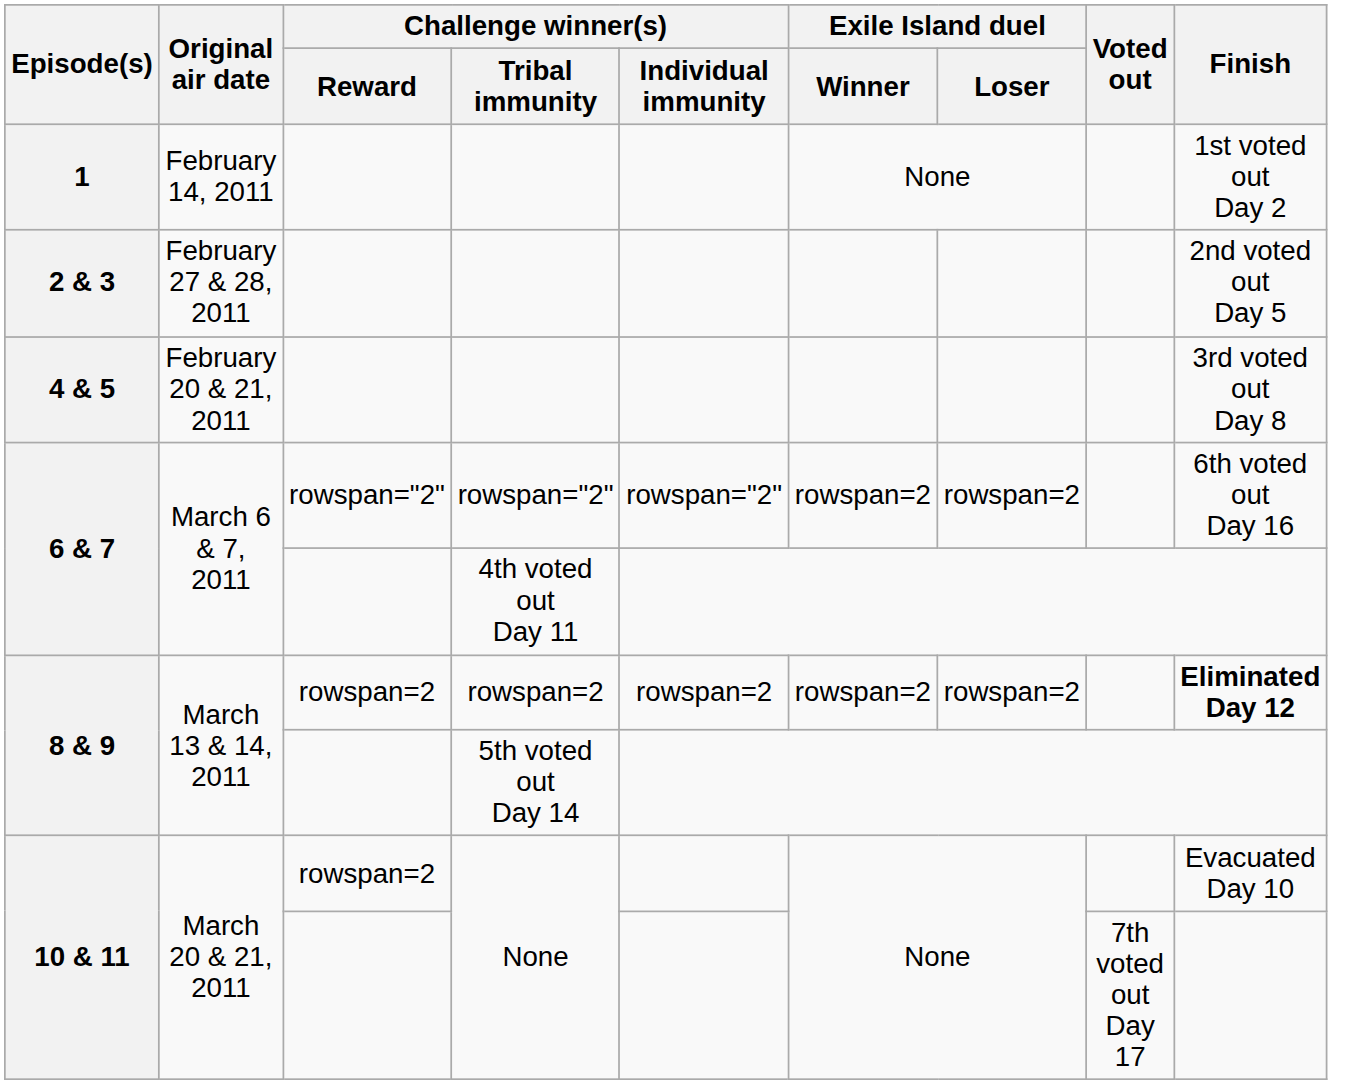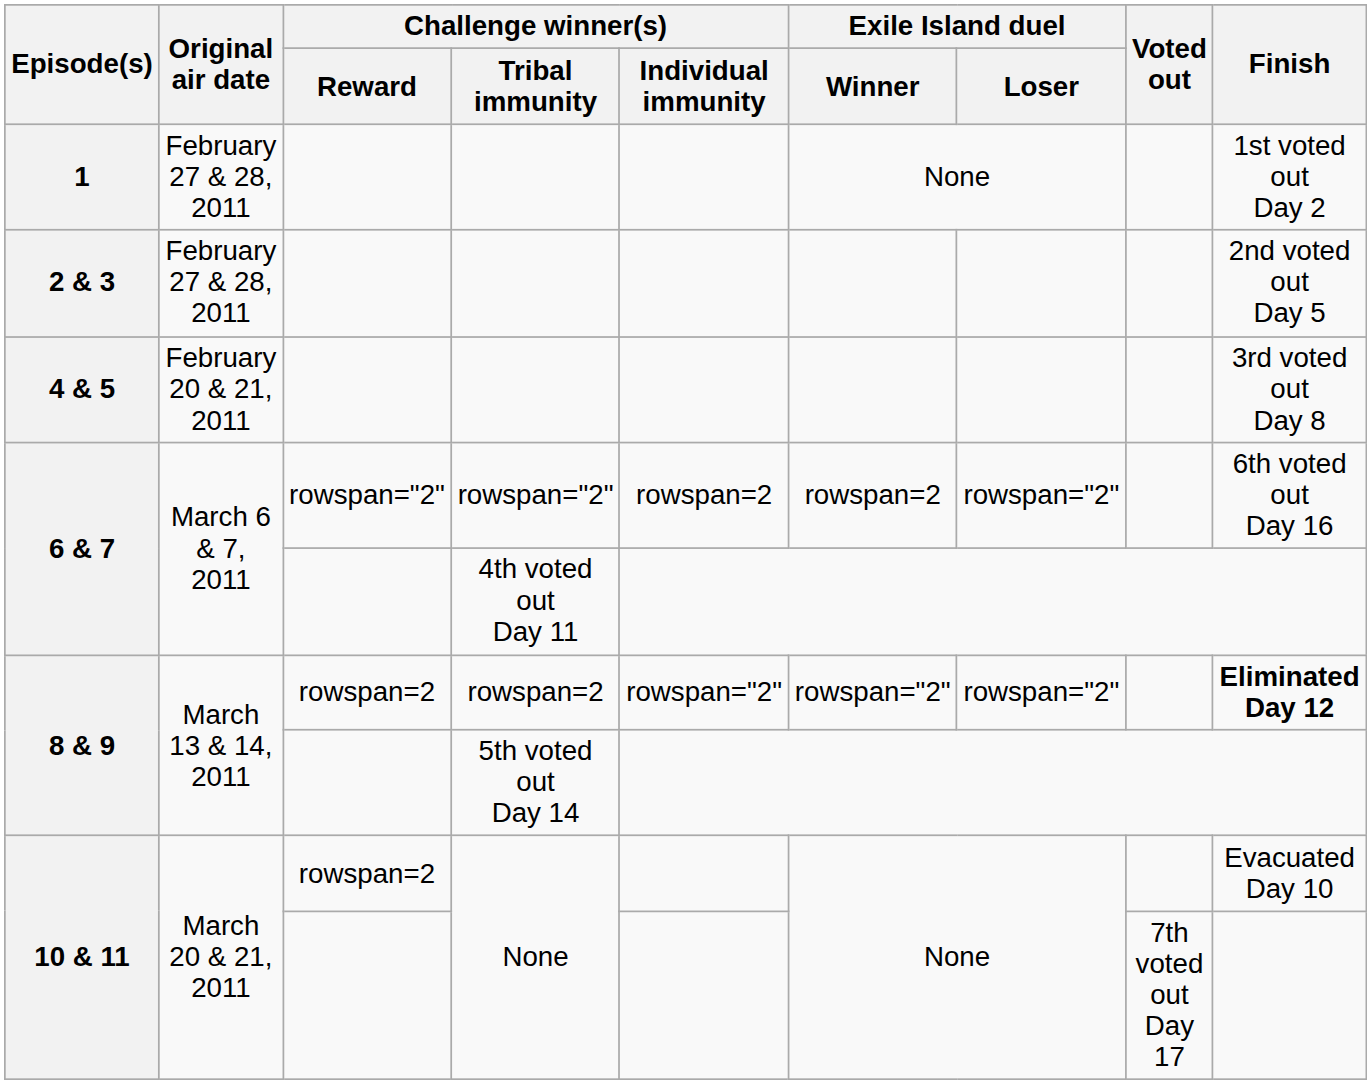(221, 176) February 14, 2011 -> (221, 176) February 27 & 28, 2011
(704, 495) rowspan="2" -> (704, 495) rowspan=2
(1012, 495) rowspan=2 -> (1041, 495) rowspan="2"
(704, 691) rowspan=2 -> (704, 691) rowspan="2"
(863, 691) rowspan=2 -> (873, 691) rowspan="2"
(1012, 691) rowspan=2 -> (1041, 691) rowspan="2"
